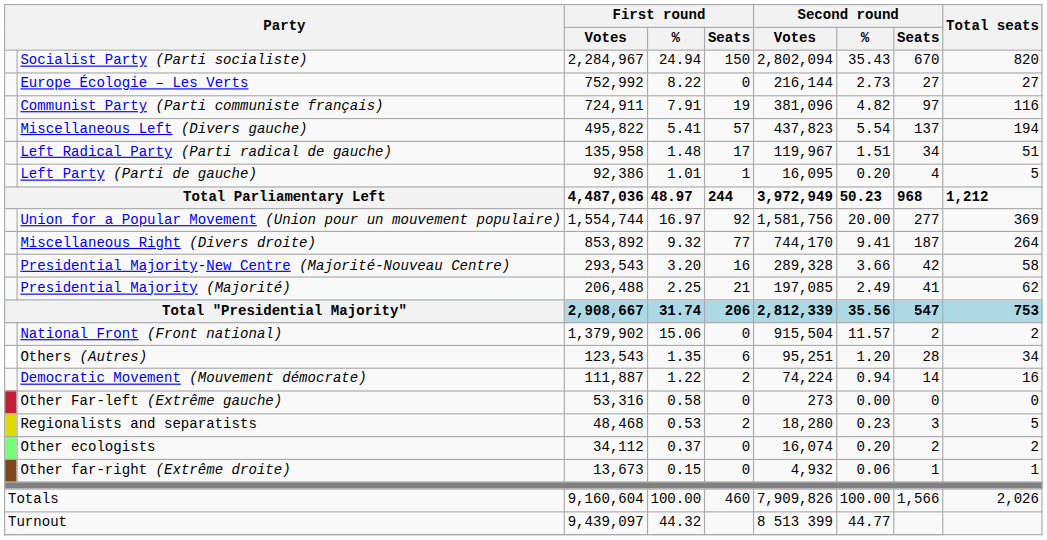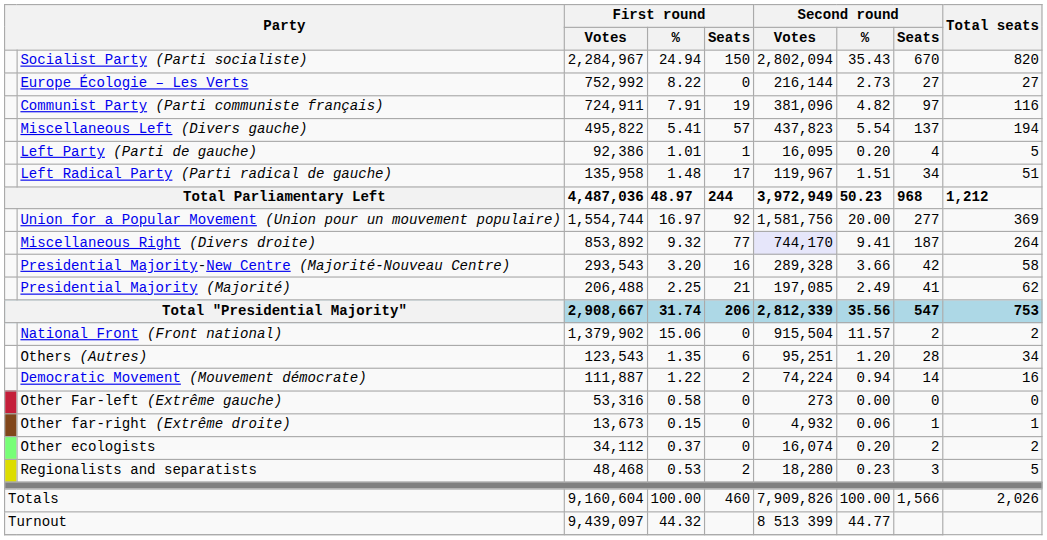rows swapped: (206, 153) <-> (139, 175)
(803, 244) no background -> (803, 244) lavender background
rows swapped: (139, 425) <-> (156, 471)
